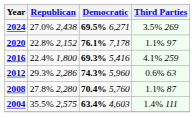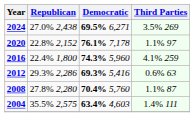(105, 58) 69.3% 5,416 -> (105, 58) 74.3% 5,960
(105, 73) 74.3% 5,960 -> (105, 73) 69.3% 5,416
